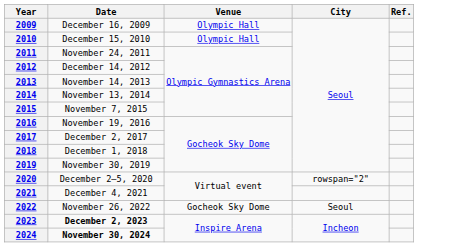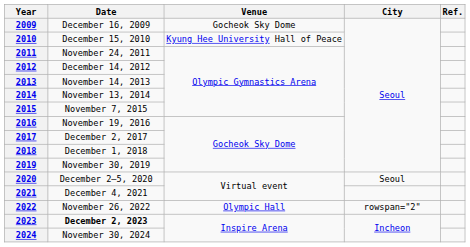(228, 25) Olympic Hall -> (254, 25) Gocheok Sky Dome
(228, 39) Olympic Hall -> (254, 39) Kyung Hee University Hall of Peace
(341, 179) rowspan="2" -> (392, 179) Seoul
(228, 207) Gocheok Sky Dome -> (254, 207) Olympic Hall
(341, 207) Seoul -> (392, 207) rowspan="2"
(106, 235) bold -> (106, 235) normal
